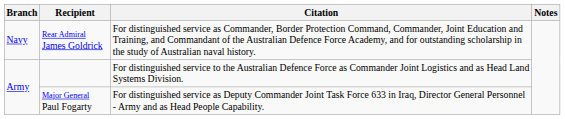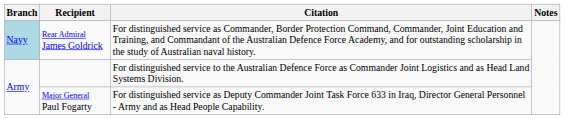(17, 40) no background -> (17, 40) lightblue background
